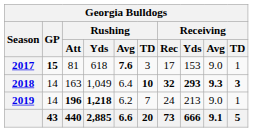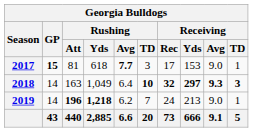(126, 65) 7.6 -> (126, 65) 7.7
(192, 83) 293 -> (192, 83) 297
